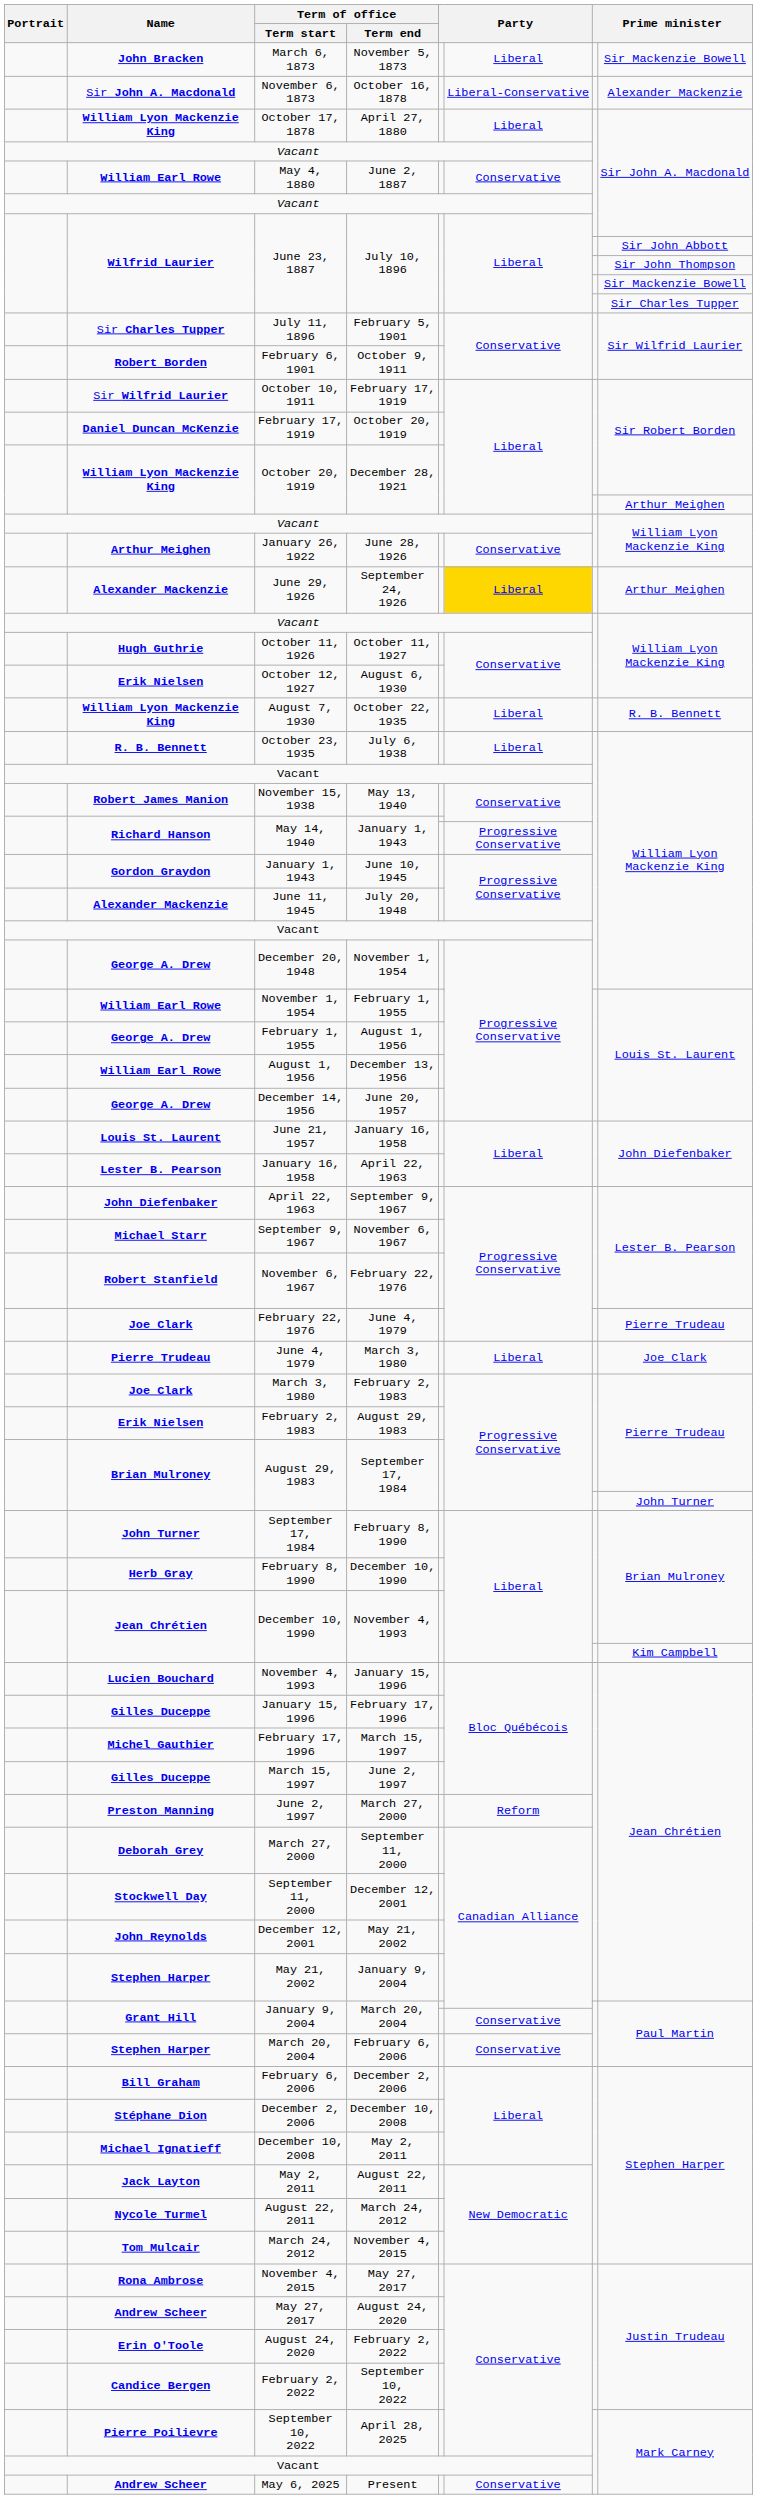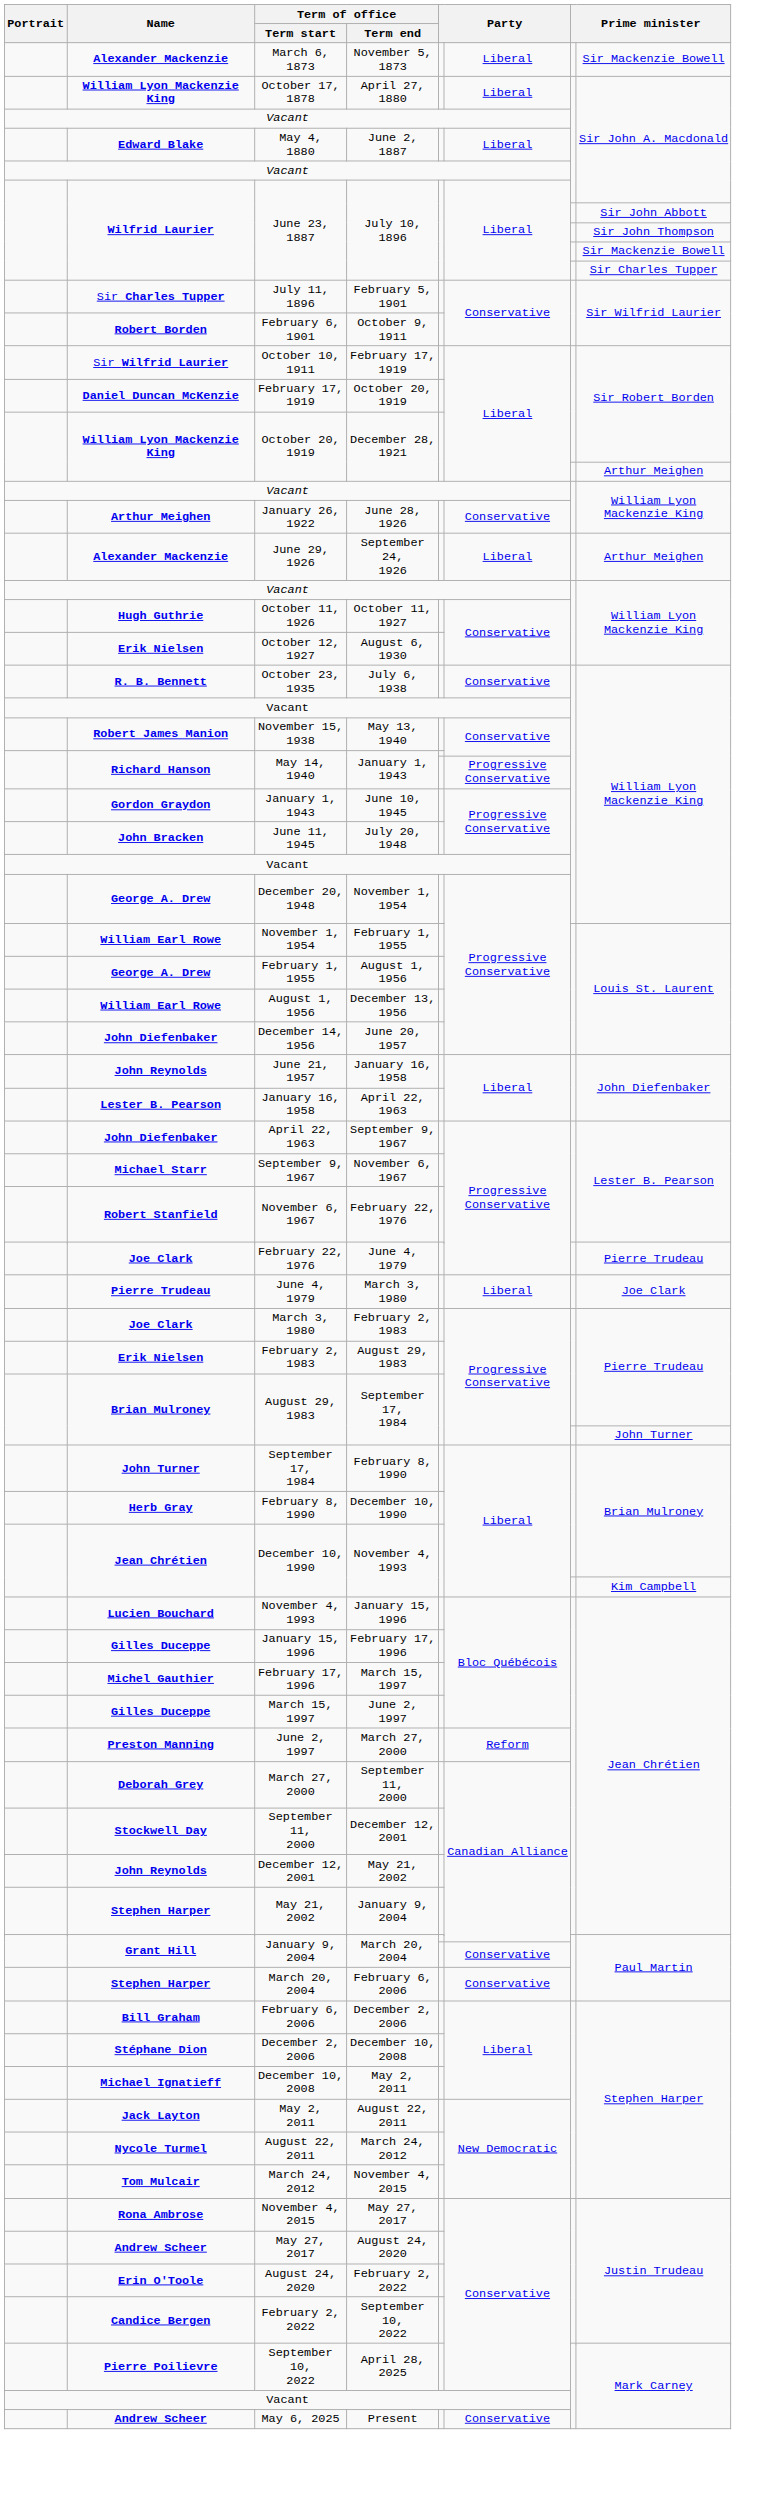(161, 59) John Bracken -> (161, 59) Alexander Mackenzie
- row: (301, 92)
(161, 178) William Earl Rowe -> (161, 145) Edward Blake
(518, 178) Conservative -> (507, 145) Liberal
(518, 590) gold background -> (507, 557) no background
- row: (301, 715)
(518, 748) Liberal -> (507, 682) Conservative
(161, 904) Alexander Mackenzie -> (161, 838) John Bracken
(161, 1104) George A. Drew -> (161, 1038) John Diefenbaker
(161, 1137) Louis St. Laurent -> (161, 1071) John Reynolds
